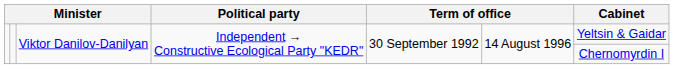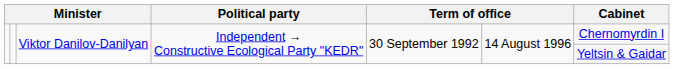(621, 34) Yeltsin & Gaidar -> (621, 34) Chernomyrdin I
(621, 53) Chernomyrdin I -> (621, 53) Yeltsin & Gaidar
